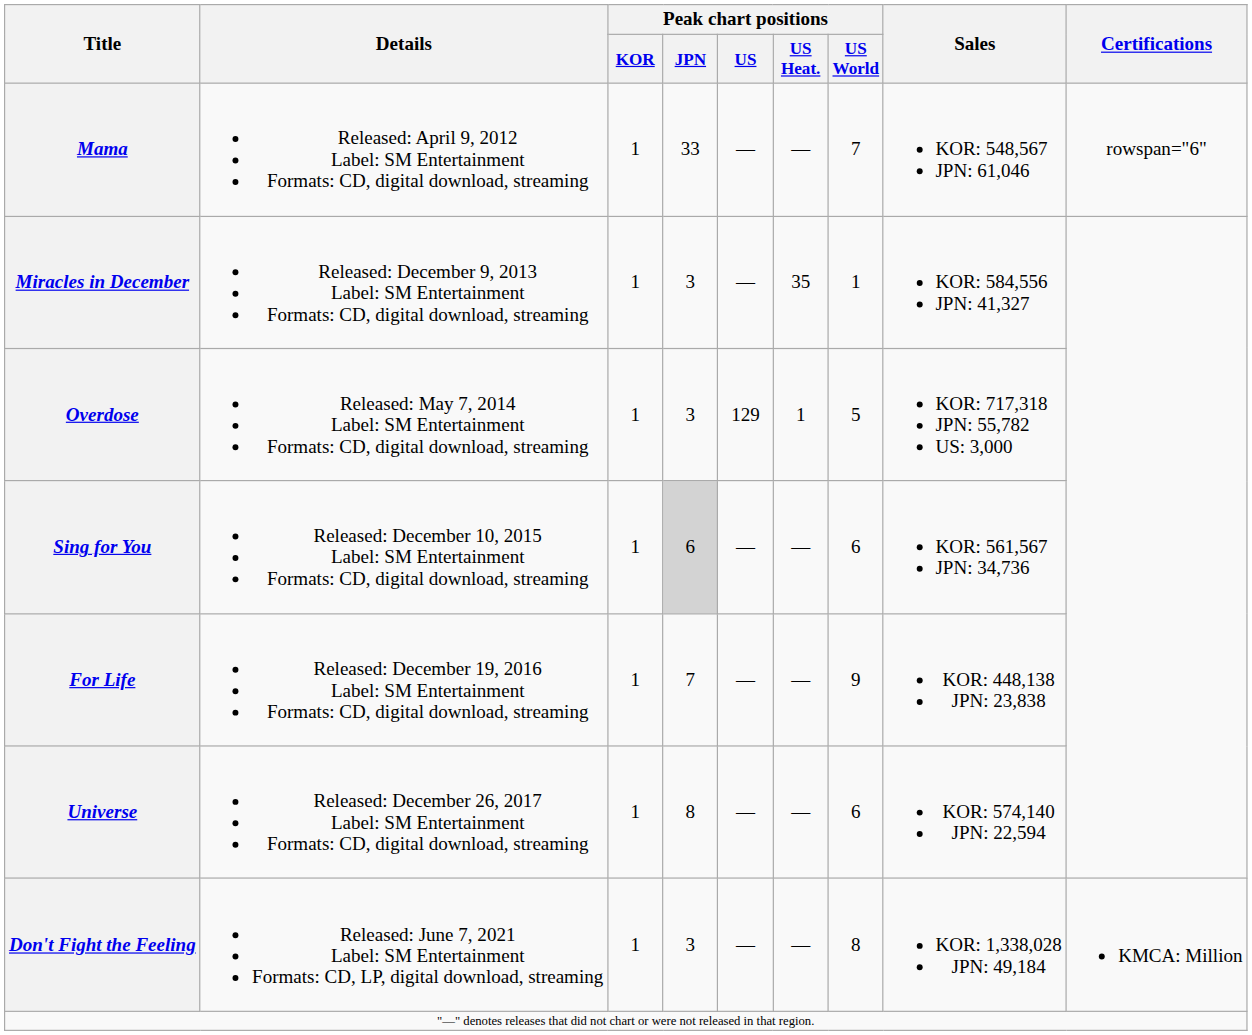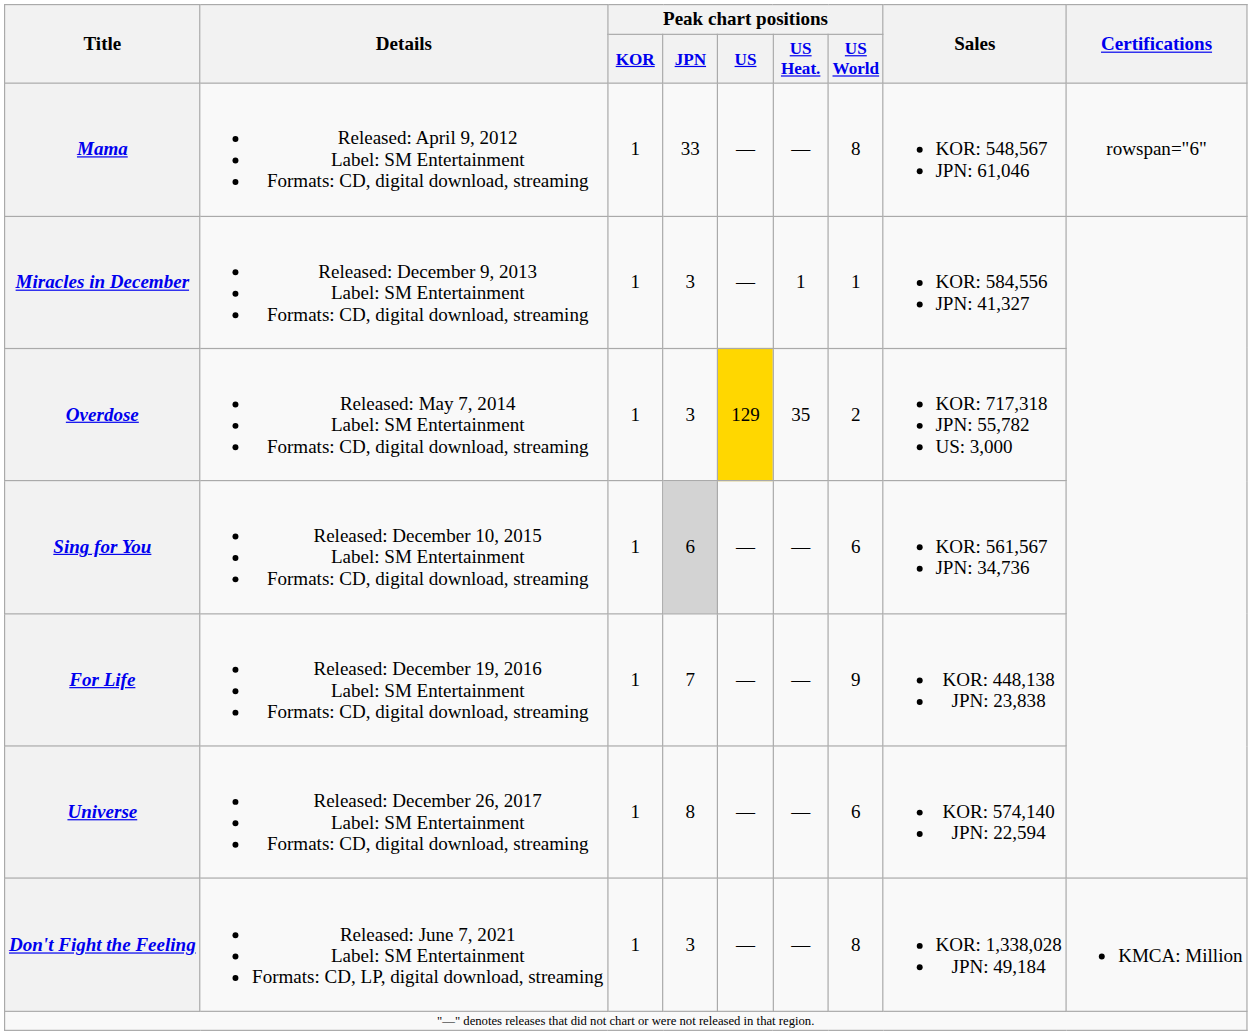(856, 149) 7 -> (856, 149) 8
(801, 281) 35 -> (801, 281) 1
(746, 414) no background -> (746, 414) gold background
(801, 414) 1 -> (801, 414) 35
(856, 414) 5 -> (856, 414) 2
